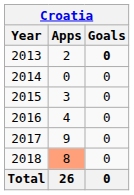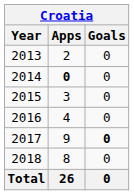(107, 56) bold -> (107, 56) normal
(67, 76) normal -> (67, 76) bold
(107, 138) normal -> (107, 138) bold
(67, 159) lightsalmon background -> (67, 159) no background
